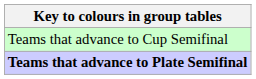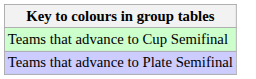(128, 62) bold -> (120, 62) normal
